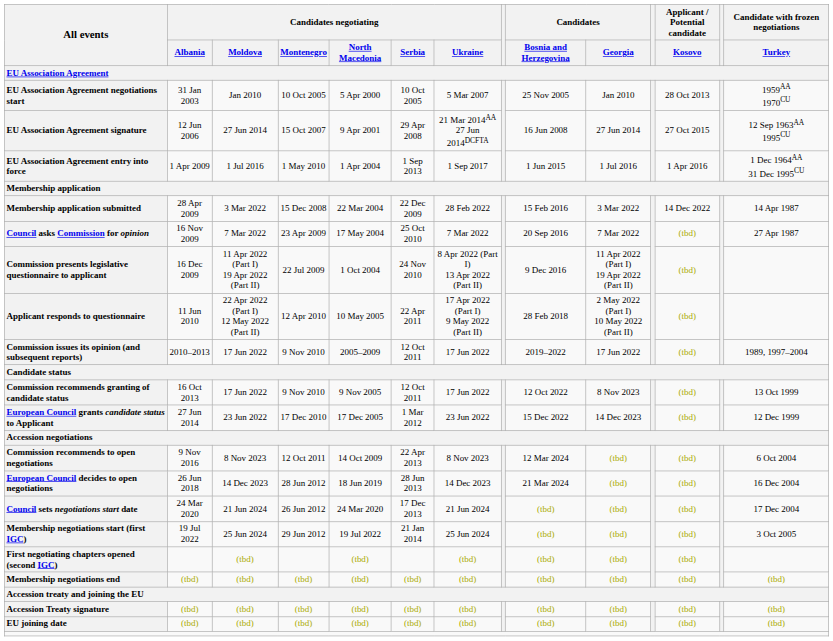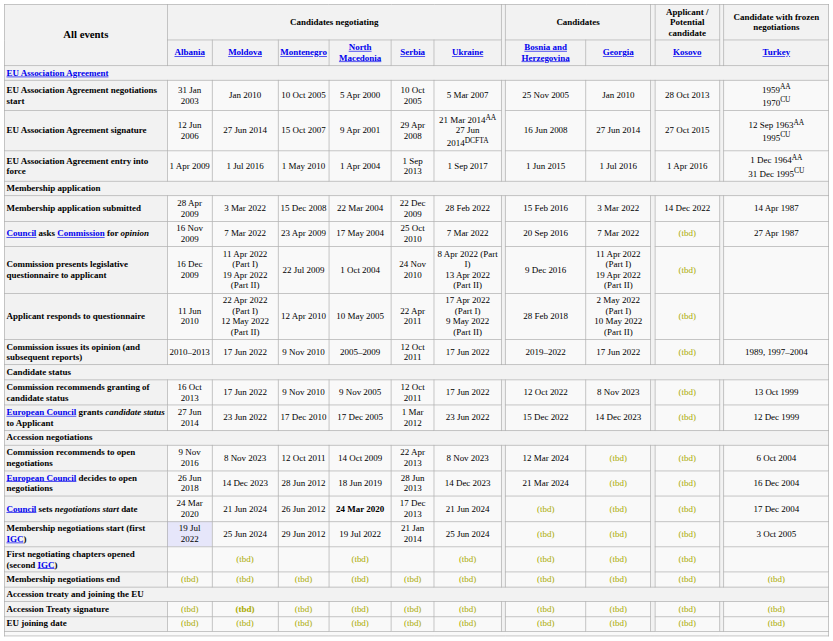(360, 508) normal -> (360, 508) bold
(190, 533) no background -> (190, 533) lavender background
(245, 608) normal -> (245, 608) bold
